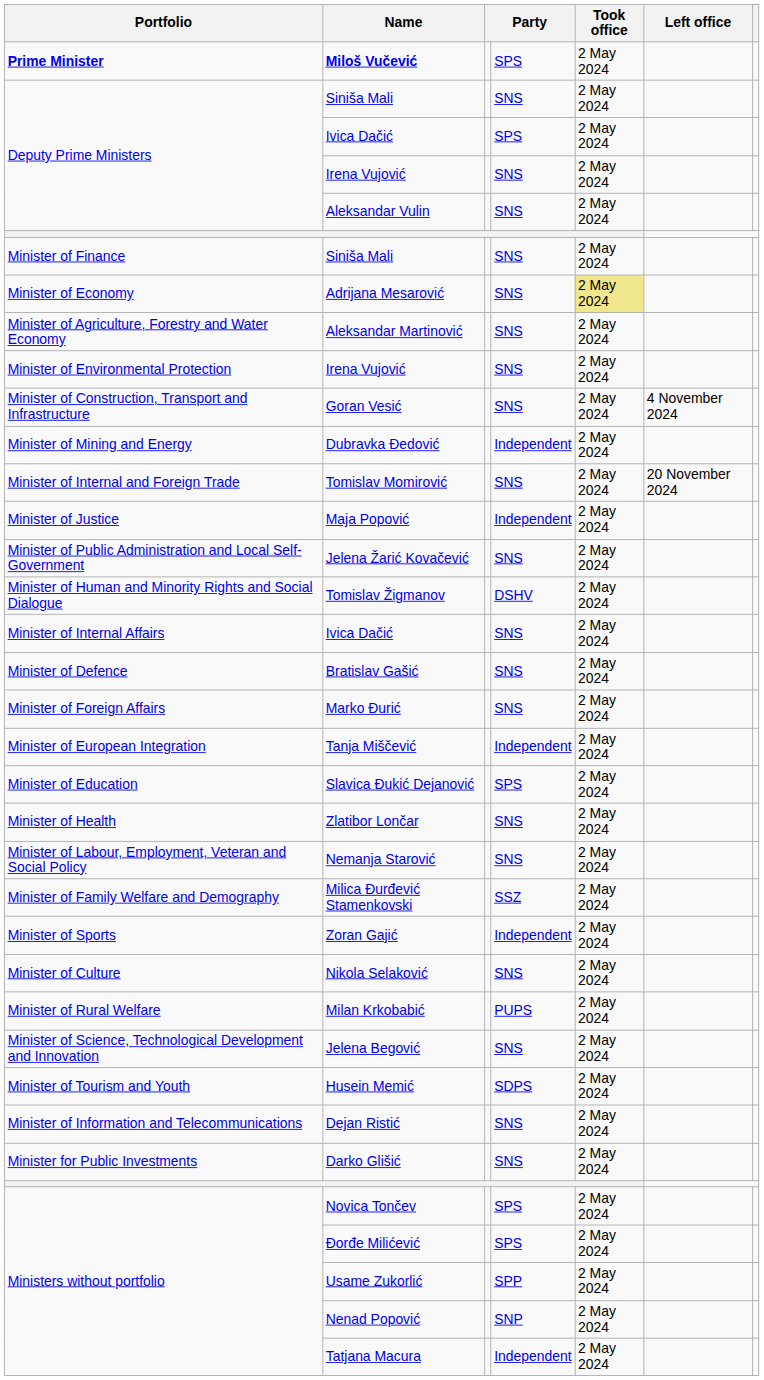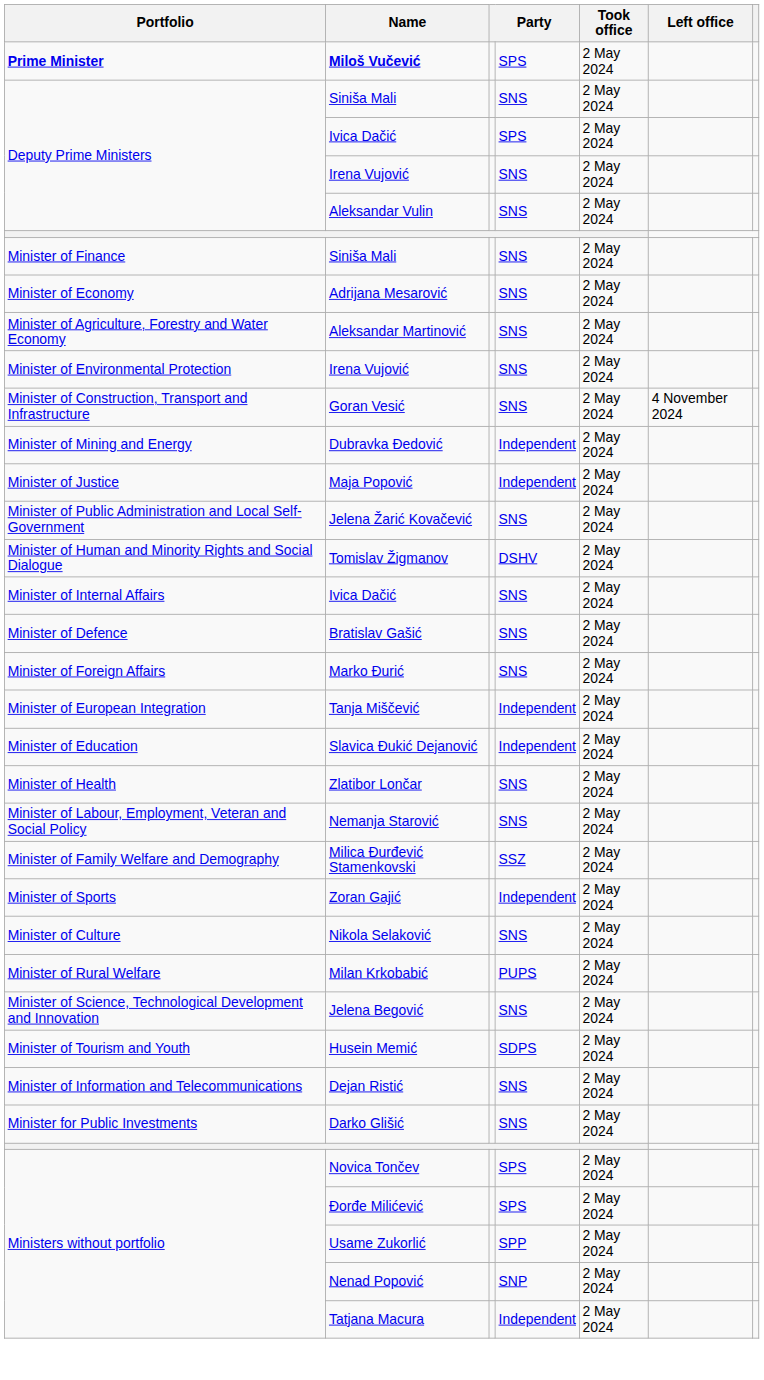(597, 293) khaki background -> (601, 293) no background
- row: (124, 482)
(508, 784) SPS -> (537, 746) Independent
